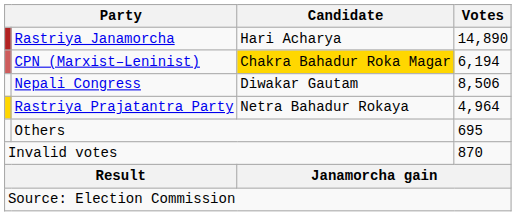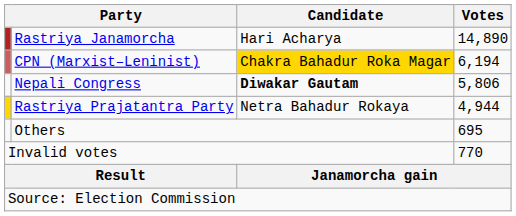(299, 85) normal -> (299, 85) bold
(479, 85) 8,506 -> (479, 85) 5,806
(479, 108) 4,964 -> (479, 108) 4,944
(470, 153) 870 -> (470, 153) 770
